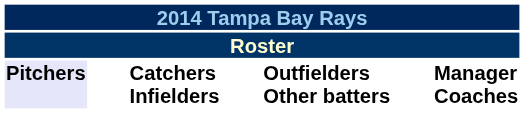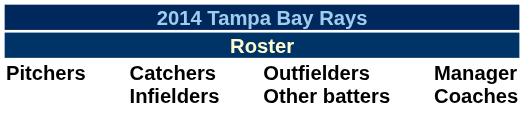(46, 73) lavender background -> (46, 73) no background
